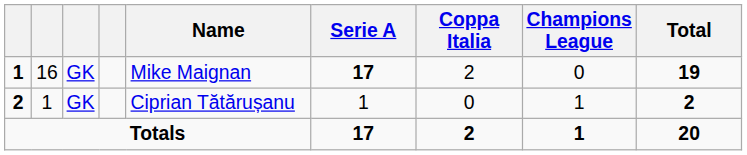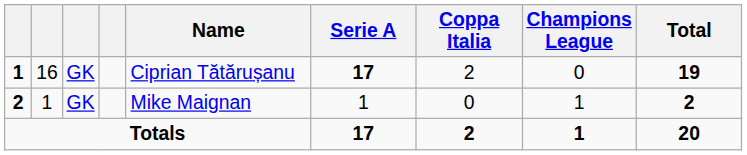(191, 72) Mike Maignan -> (213, 72) Ciprian Tătărușanu
(213, 103) Ciprian Tătărușanu -> (191, 103) Mike Maignan
